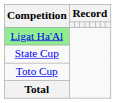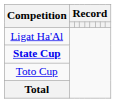(37, 36) lightgreen background -> (37, 36) no background
(37, 54) normal -> (37, 54) bold
